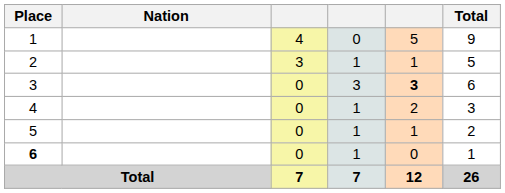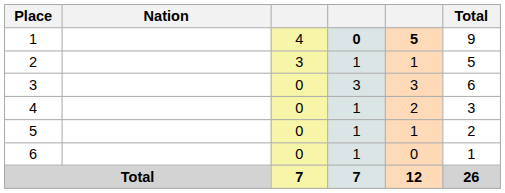(357, 39) normal -> (357, 39) bold
(414, 39) normal -> (414, 39) bold
(414, 85) bold -> (414, 85) normal
(33, 154) bold -> (33, 154) normal
